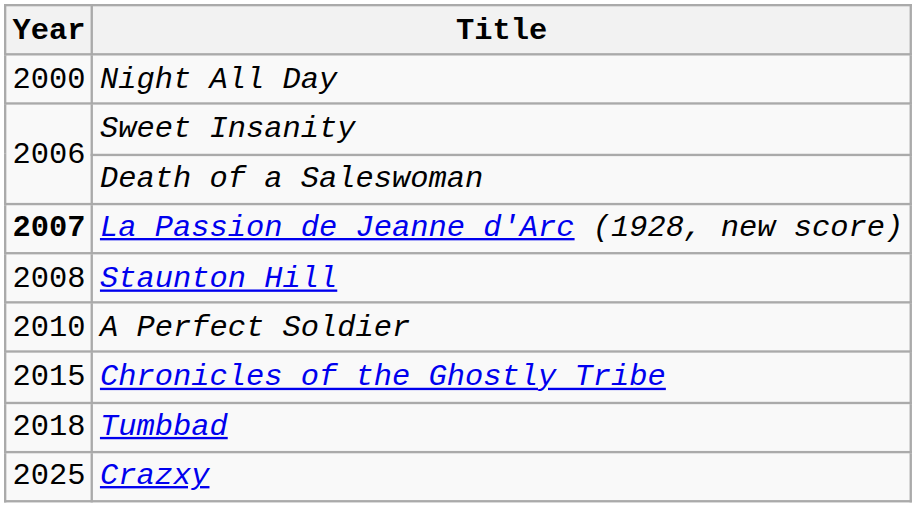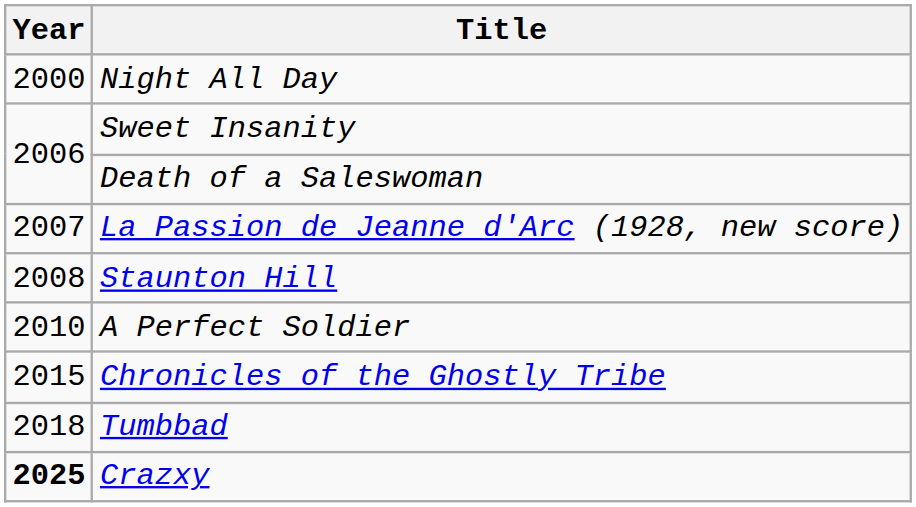(49, 228) bold -> (49, 228) normal
(49, 476) normal -> (49, 476) bold
